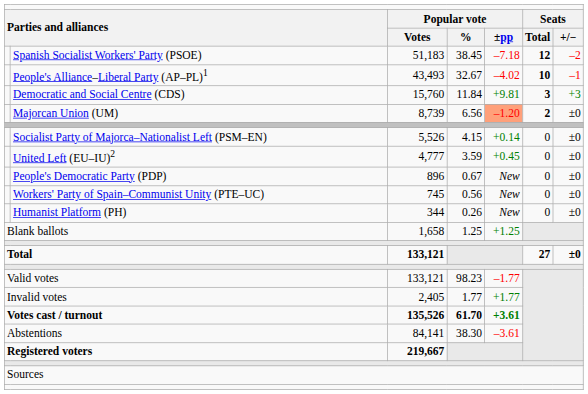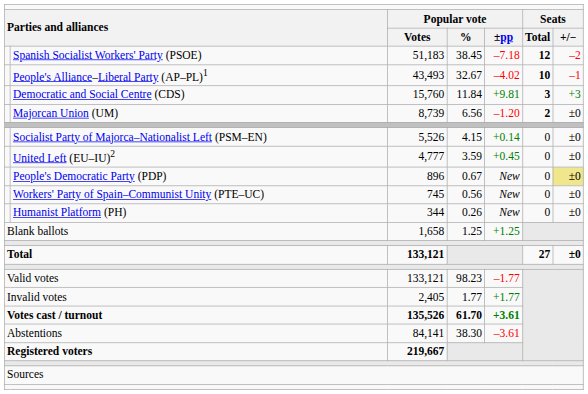(507, 113) lightsalmon background -> (507, 113) no background
(575, 176) no background -> (575, 176) khaki background
